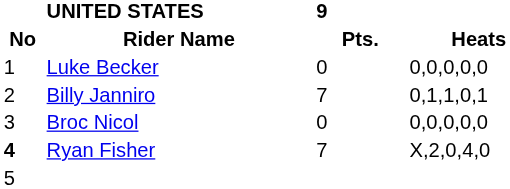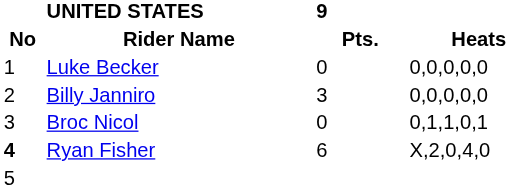(322, 95) 7 -> (322, 95) 3
(449, 95) 0,1,1,0,1 -> (449, 95) 0,0,0,0,0
(449, 122) 0,0,0,0,0 -> (449, 122) 0,1,1,0,1
(322, 150) 7 -> (322, 150) 6
